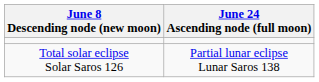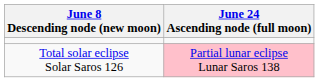(239, 60) no background -> (239, 60) pink background
